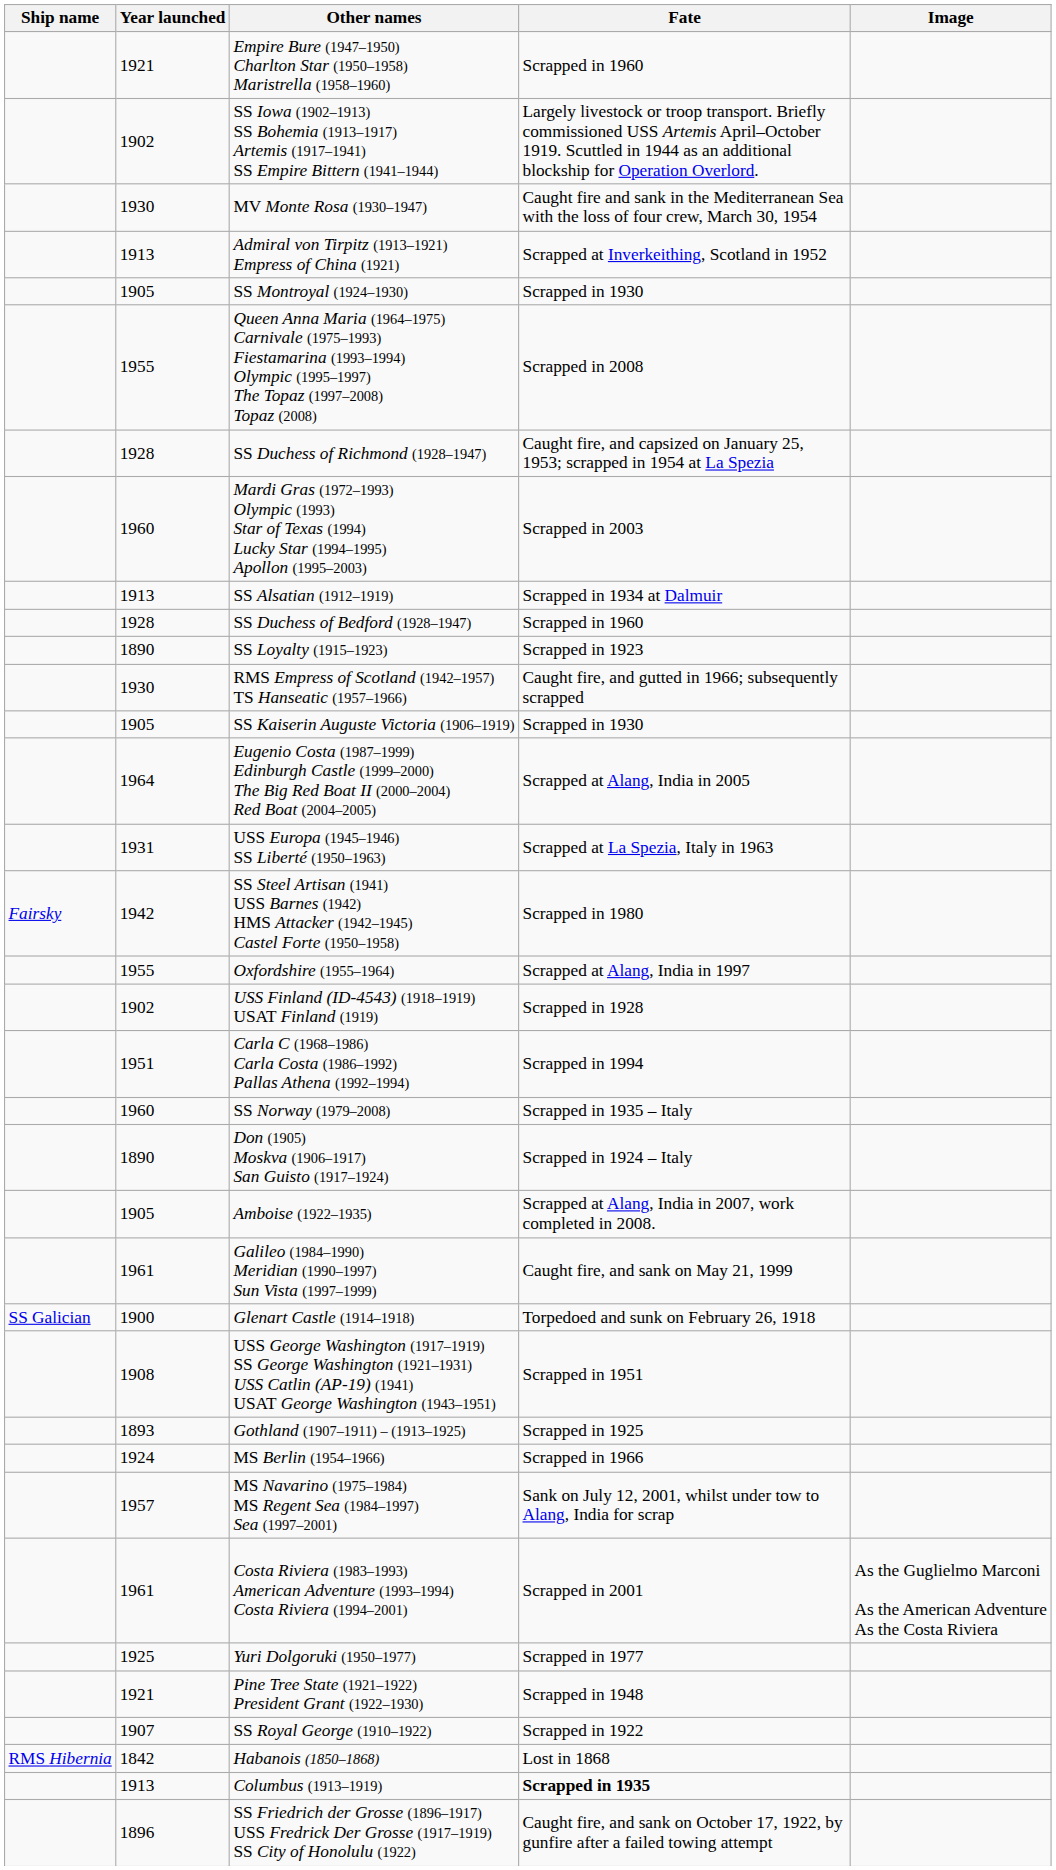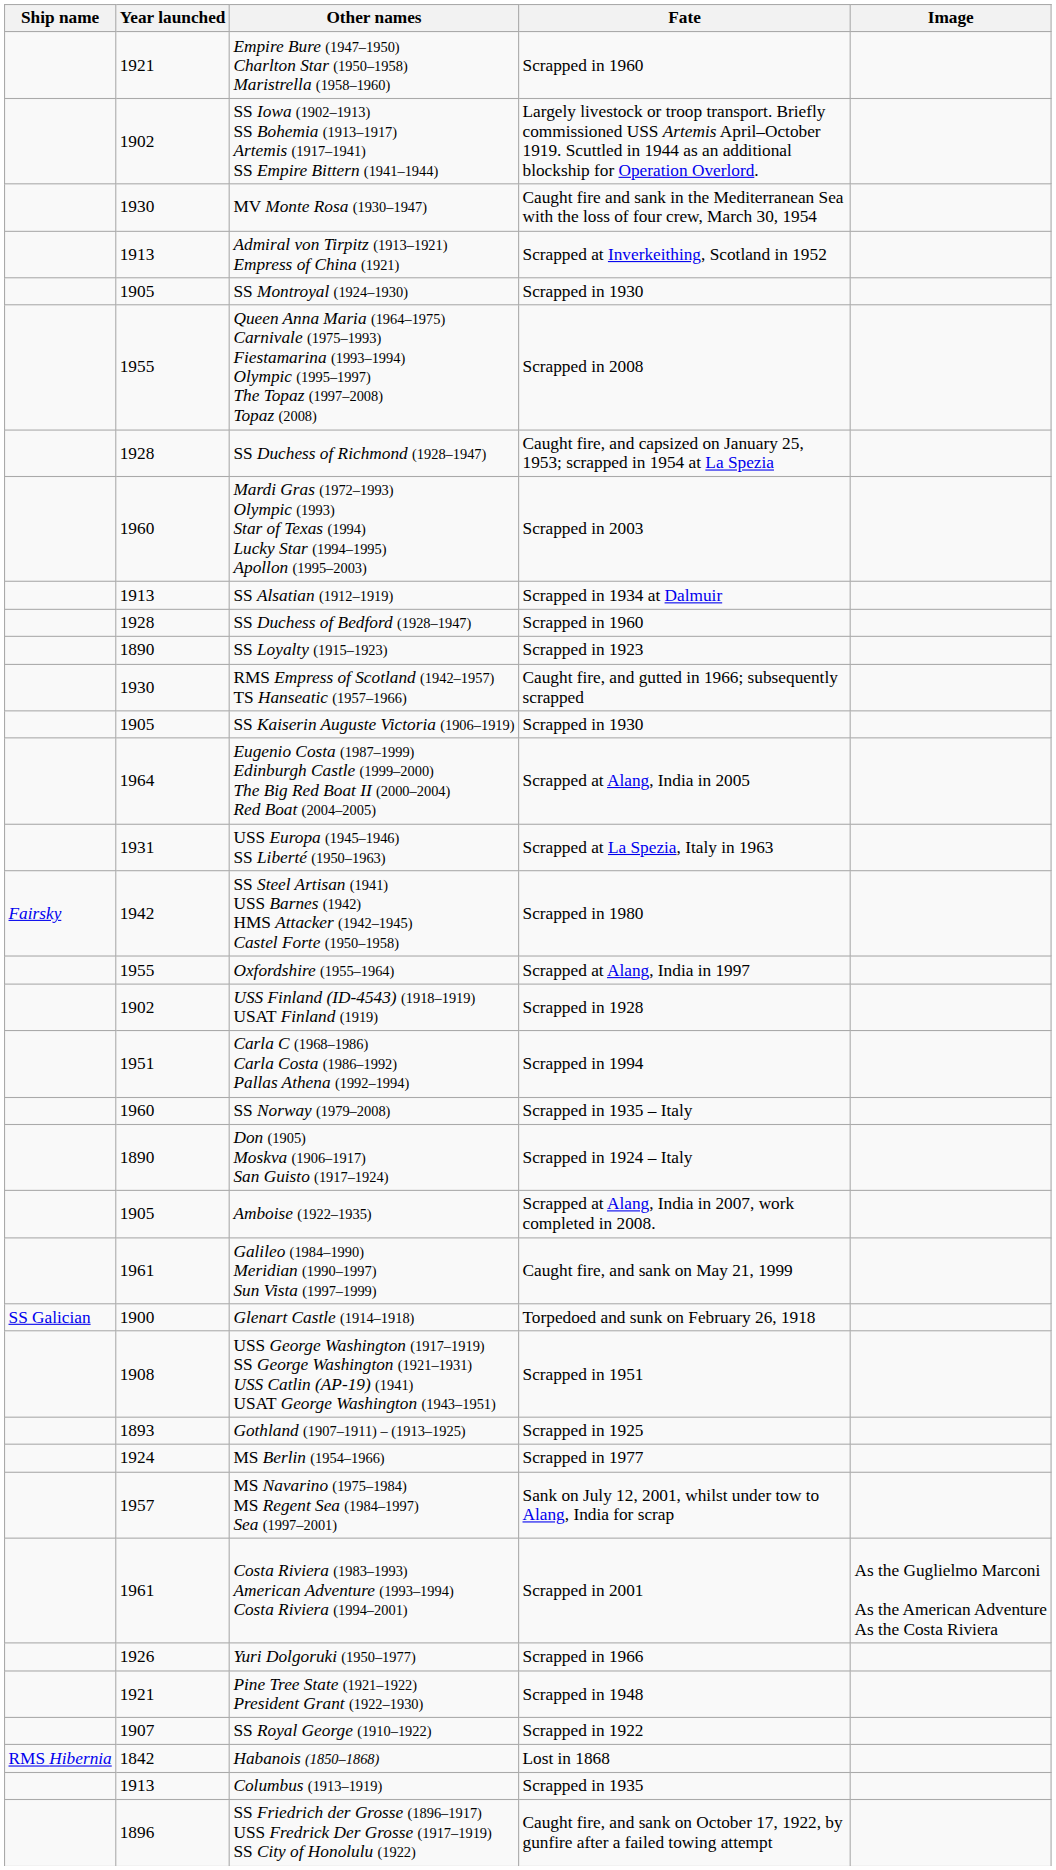(583, 1457) Scrapped in 1966 -> (583, 1457) Scrapped in 1977
(137, 1656) 1925 -> (137, 1656) 1926
(583, 1656) Scrapped in 1977 -> (583, 1656) Scrapped in 1966
(586, 1785) bold -> (583, 1785) normal
